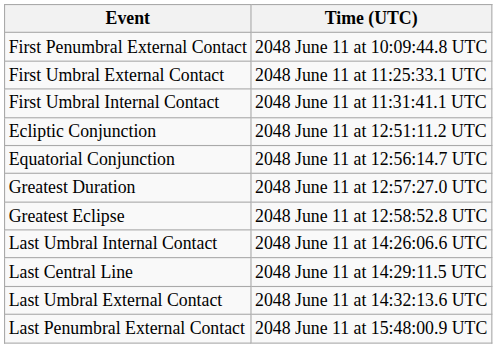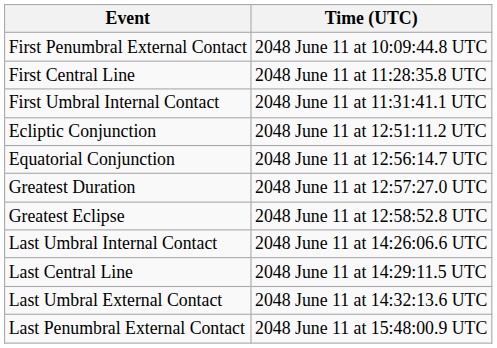- row: (116, 74)
+ row: (72, 74)
